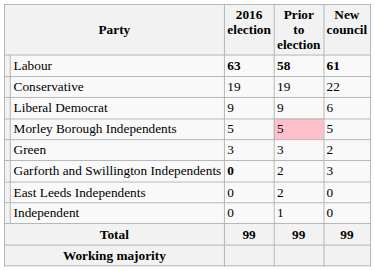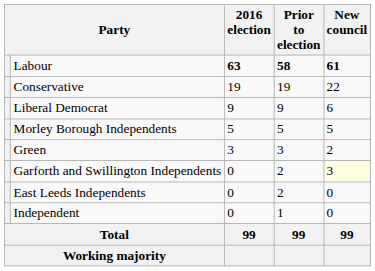(280, 129) pink background -> (280, 129) no background
(231, 171) bold -> (231, 171) normal
(330, 171) no background -> (330, 171) lightyellow background
